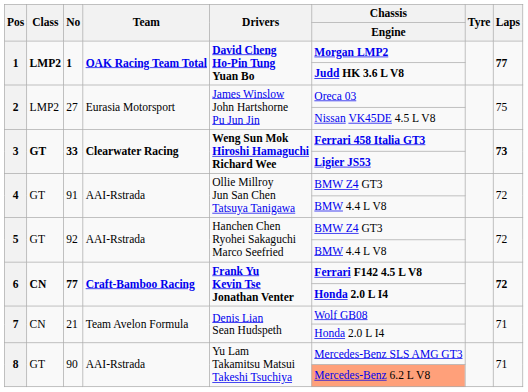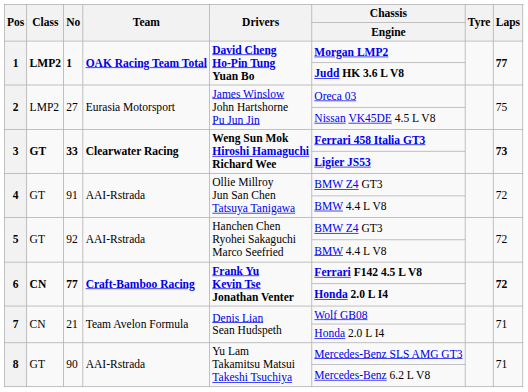(372, 375) lightsalmon background -> (372, 375) no background
